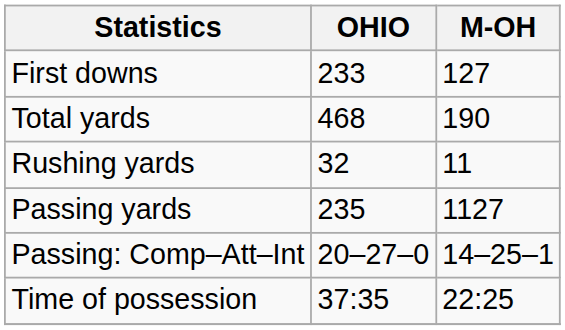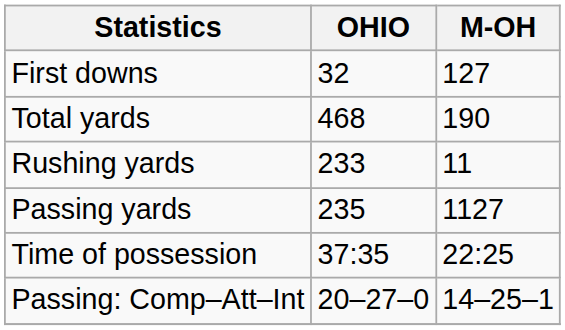(342, 73) 233 -> (334, 73) 32
(334, 164) 32 -> (342, 164) 233
rows swapped: (158, 254) <-> (134, 300)
